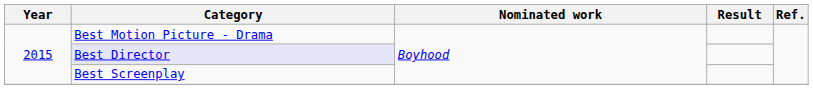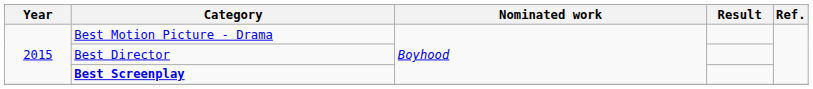(122, 54) lavender background -> (122, 54) no background
(129, 74) normal -> (129, 74) bold
